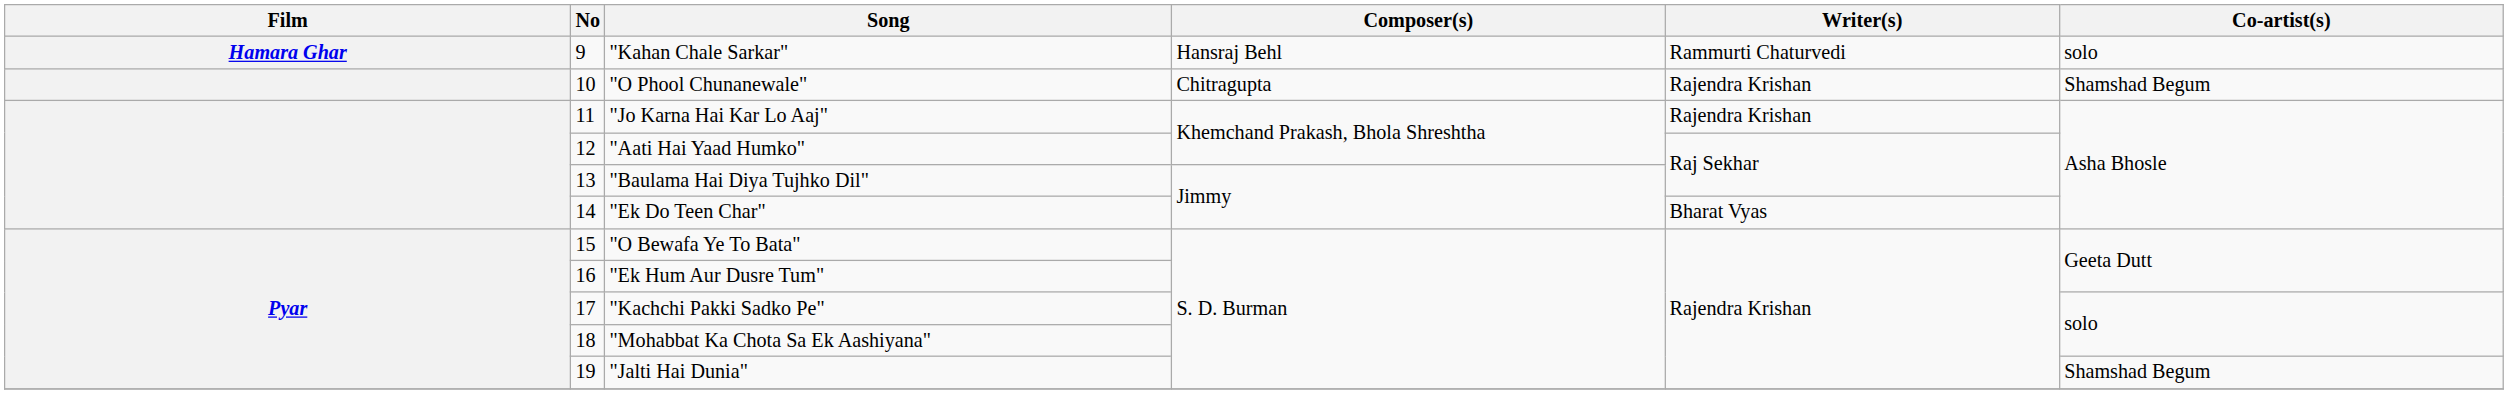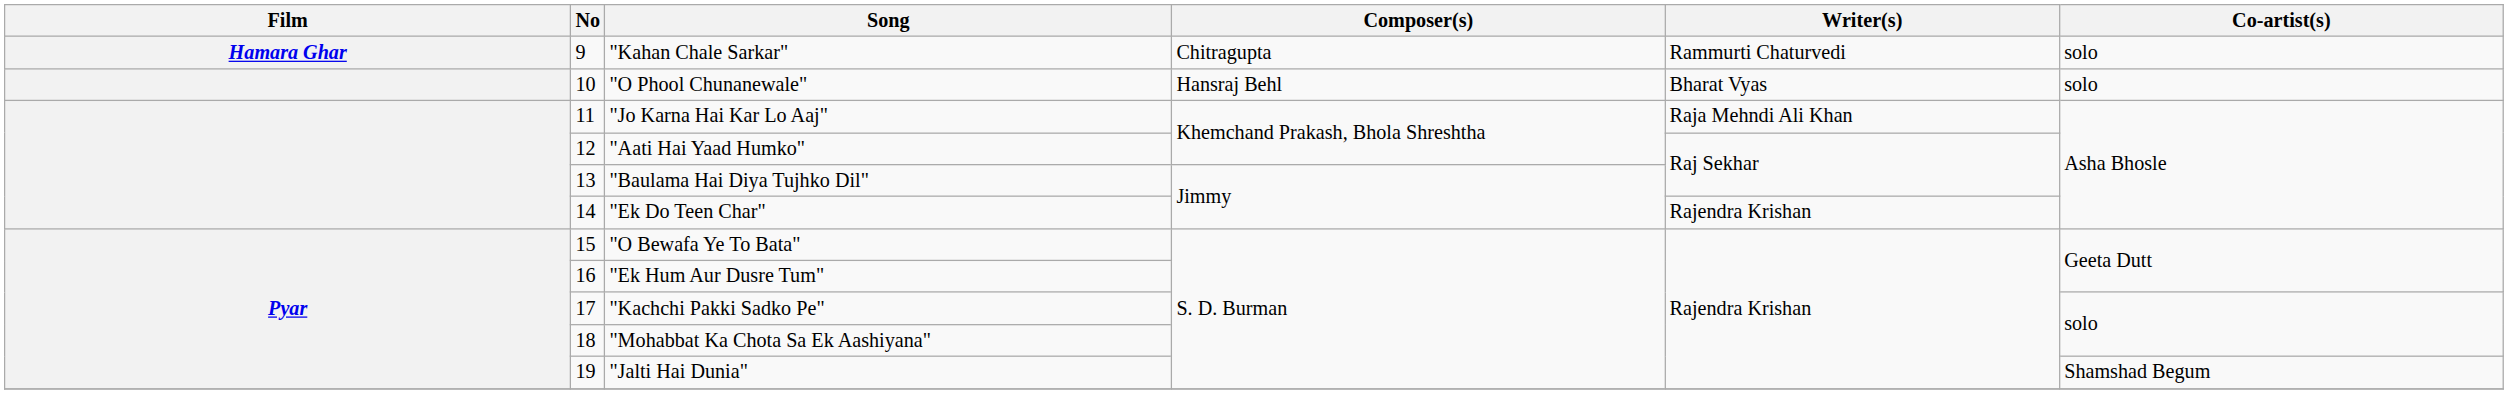(1229, 52) Hansraj Behl -> (1224, 52) Chitragupta
(1224, 84) Chitragupta -> (1229, 84) Hansraj Behl
(1740, 84) Rajendra Krishan -> (1718, 84) Bharat Vyas
(2137, 84) Shamshad Begum -> (2081, 84) solo
(1740, 116) Rajendra Krishan -> (1761, 116) Raja Mehndi Ali Khan
(1718, 212) Bharat Vyas -> (1740, 212) Rajendra Krishan
